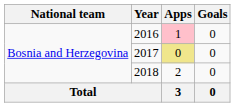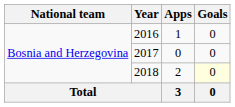(178, 33) pink background -> (178, 33) no background
(178, 53) khaki background -> (178, 53) no background
(212, 72) no background -> (212, 72) lightyellow background
